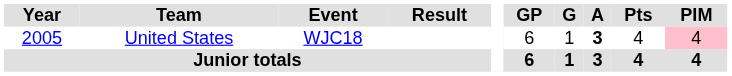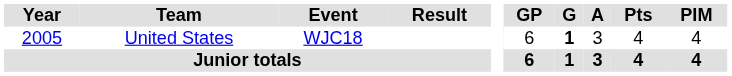(569, 37) normal -> (569, 37) bold
(598, 37) bold -> (598, 37) normal
(696, 37) pink background -> (696, 37) no background
